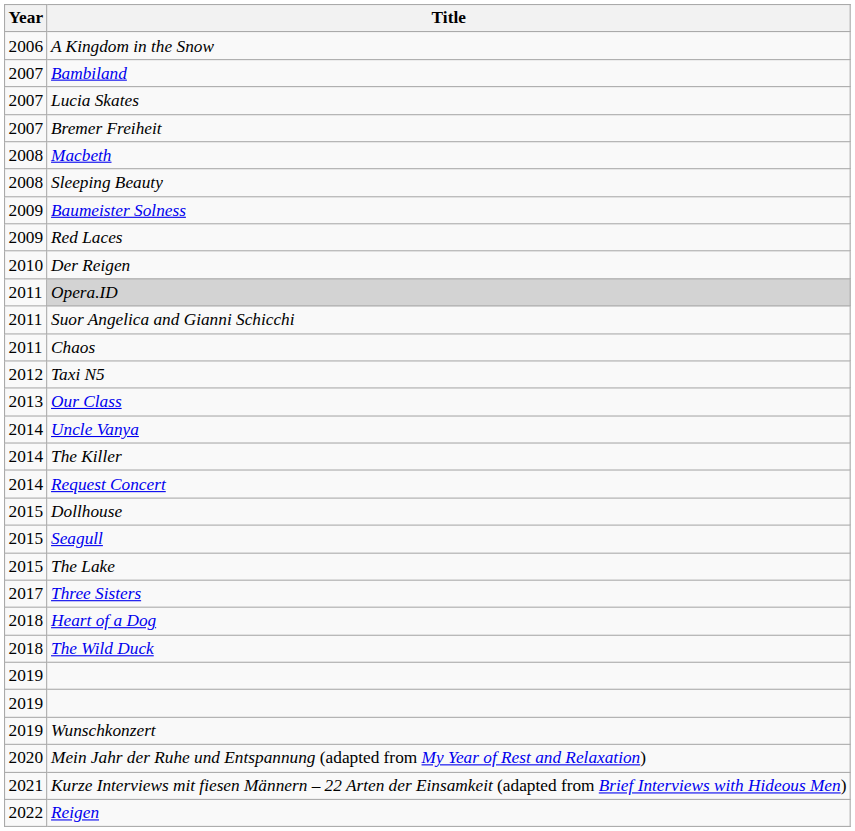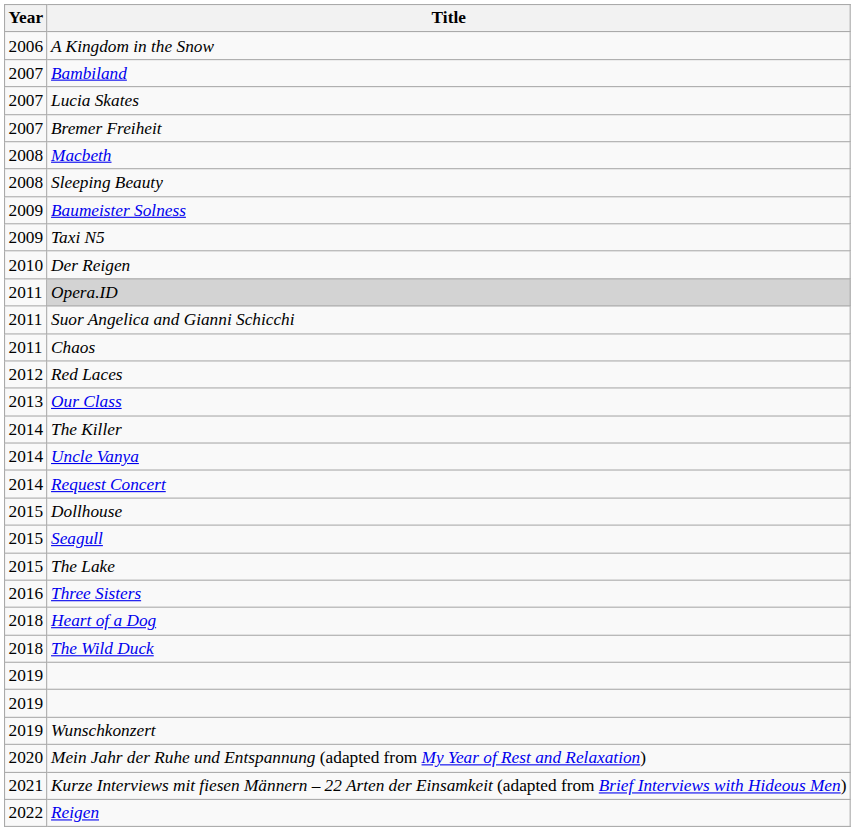(87, 237) Red Laces -> (78, 237) Taxi N5
(78, 374) Taxi N5 -> (87, 374) Red Laces
(95, 429) Uncle Vanya -> (86, 429) The Killer
(86, 456) The Killer -> (95, 456) Uncle Vanya
(26, 593) 2017 -> (26, 593) 2016
